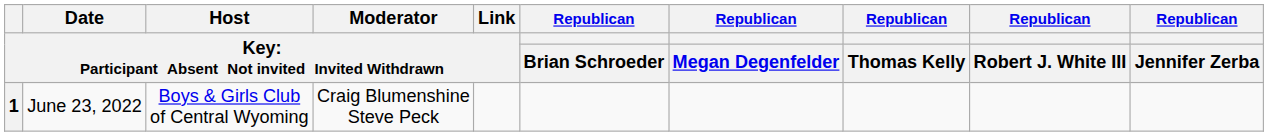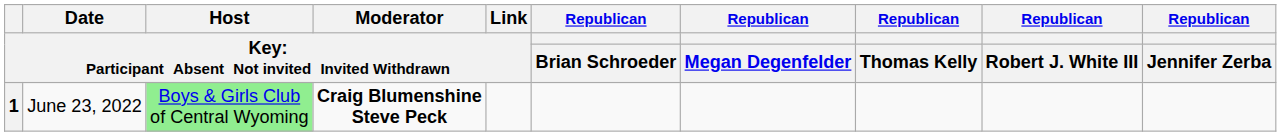(229, 106) no background -> (229, 106) lightgreen background
(393, 106) normal -> (399, 106) bold
